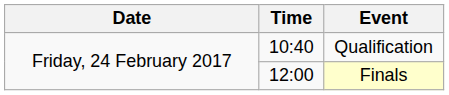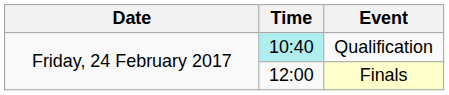(291, 47) no background -> (291, 47) paleturquoise background
